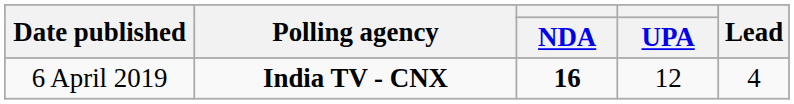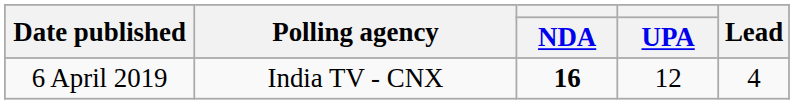(356, 78) bold -> (355, 78) normal
